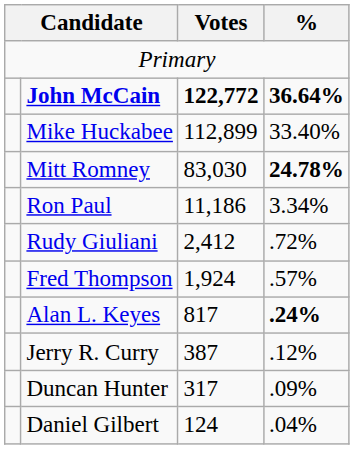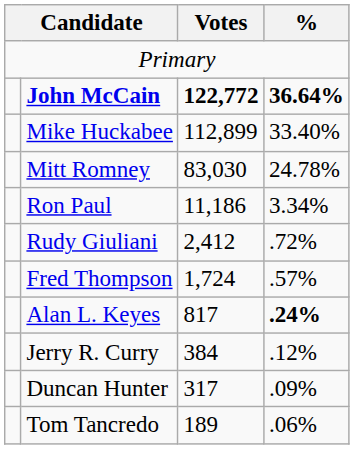(306, 168) bold -> (305, 168) normal
(209, 278) 1,924 -> (209, 278) 1,724
(201, 351) 387 -> (201, 351) 384
+ row: (93, 424)
- row: (93, 424)
